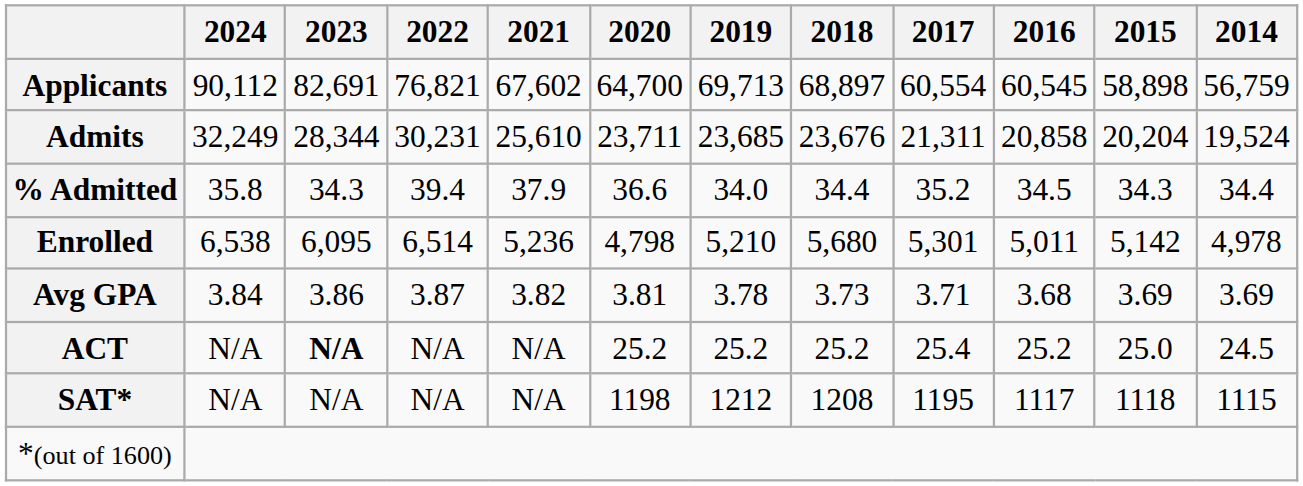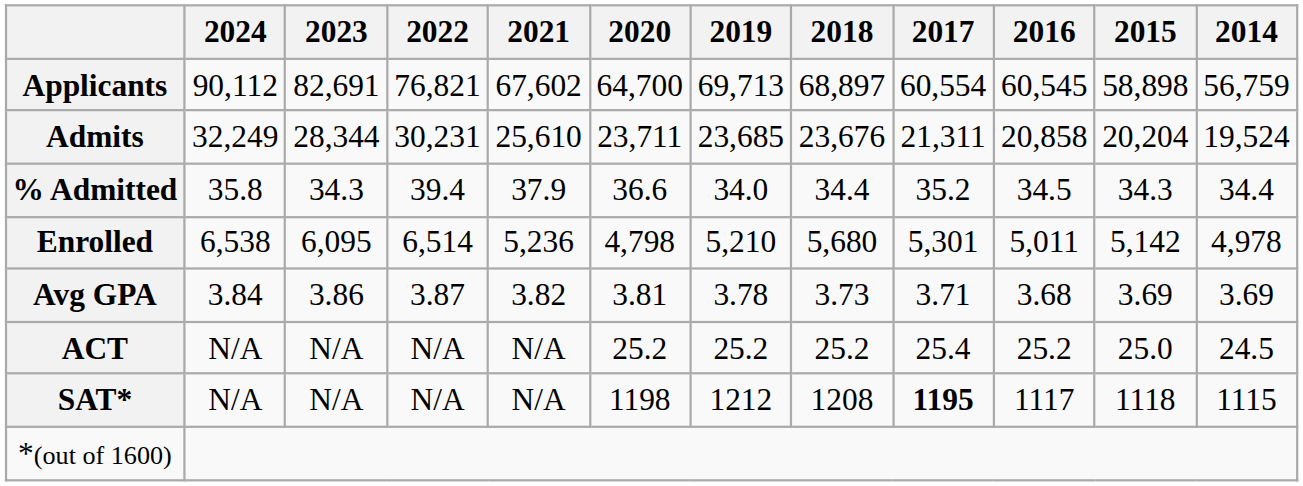(336, 347) bold -> (336, 347) normal
(943, 400) normal -> (943, 400) bold
